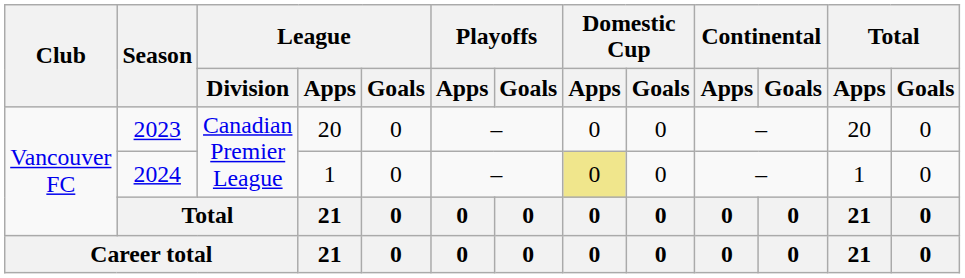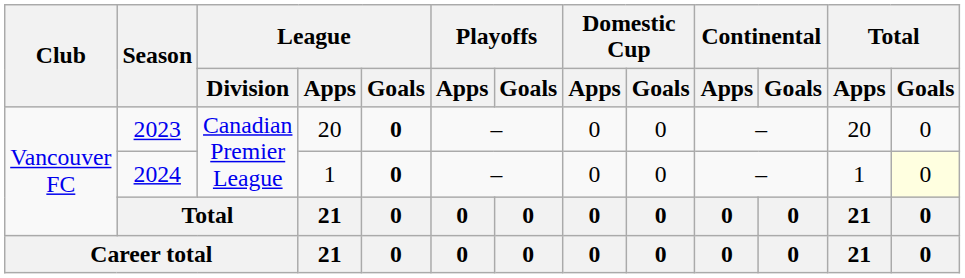(396, 128) normal -> (396, 128) bold
(396, 174) normal -> (396, 174) bold
(594, 174) khaki background -> (594, 174) no background
(925, 174) no background -> (925, 174) lightyellow background
